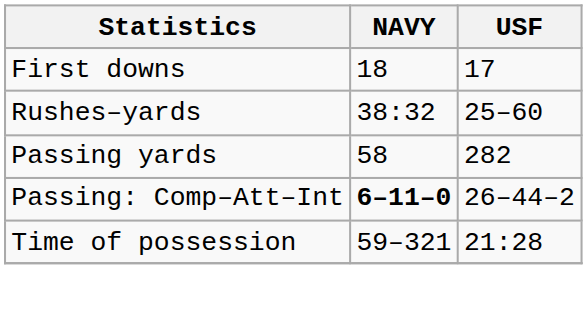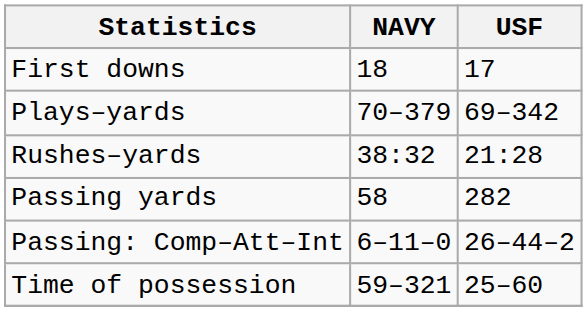+ row: (98, 113)
(504, 113) 25–60 -> (504, 156) 21:28
(404, 199) bold -> (404, 242) normal
(504, 242) 21:28 -> (504, 285) 25–60
